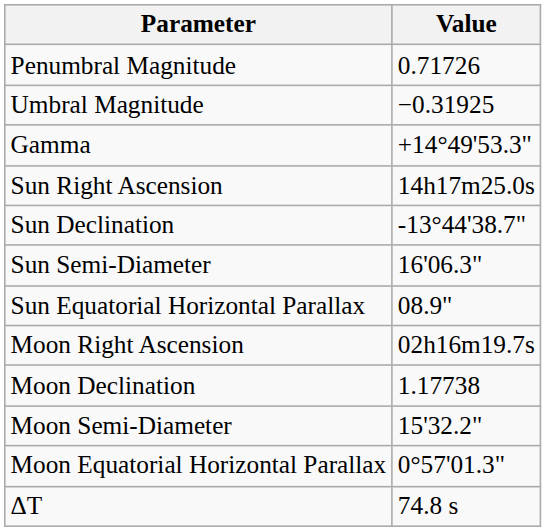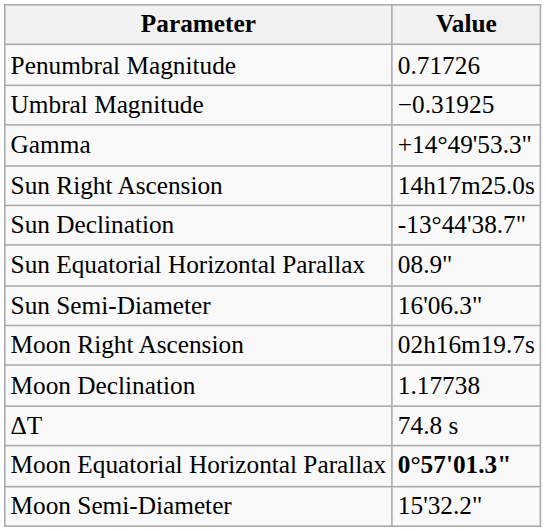rows swapped: (111, 265) <-> (188, 305)
rows swapped: (121, 425) <-> (26, 505)
(451, 465) normal -> (455, 465) bold
